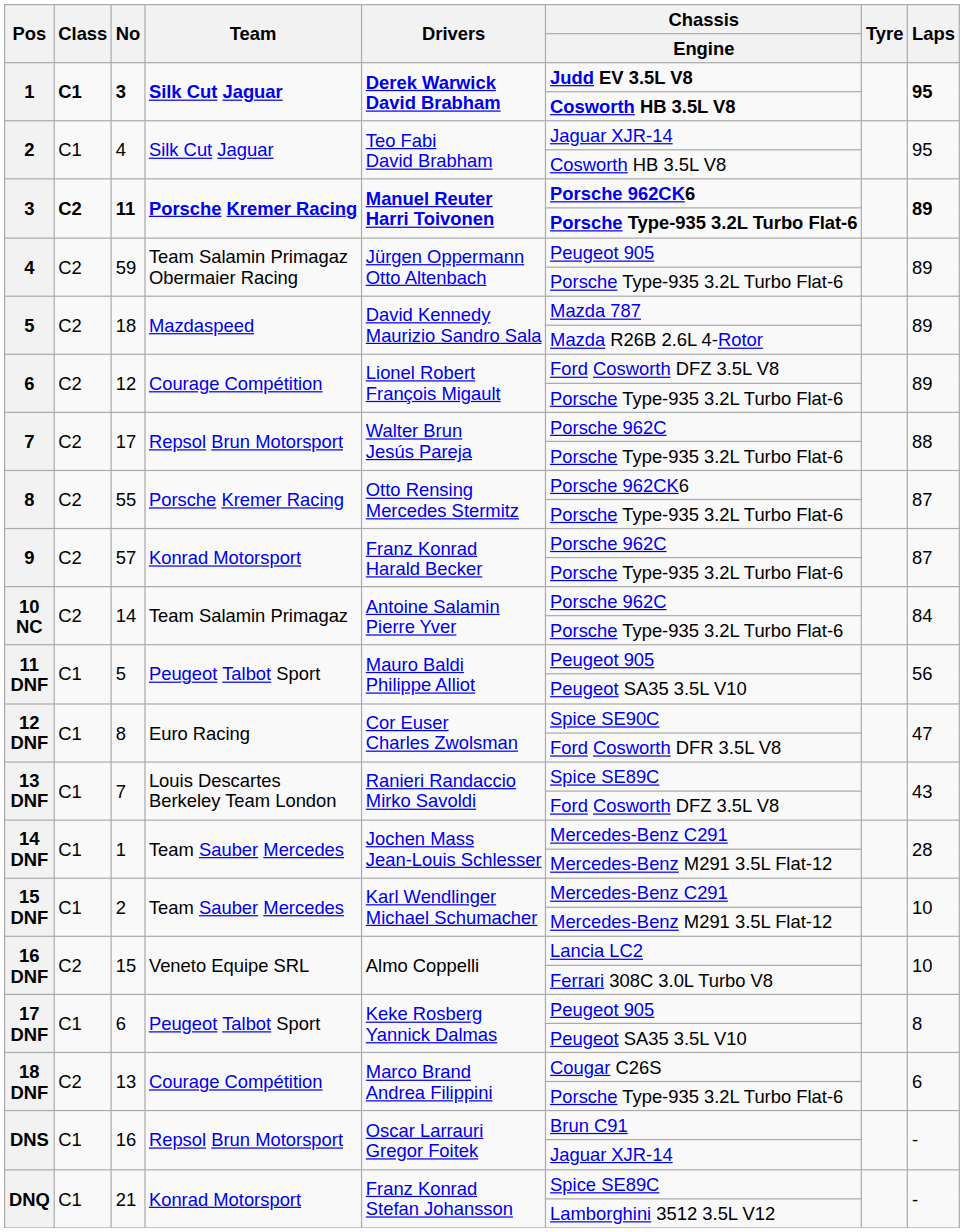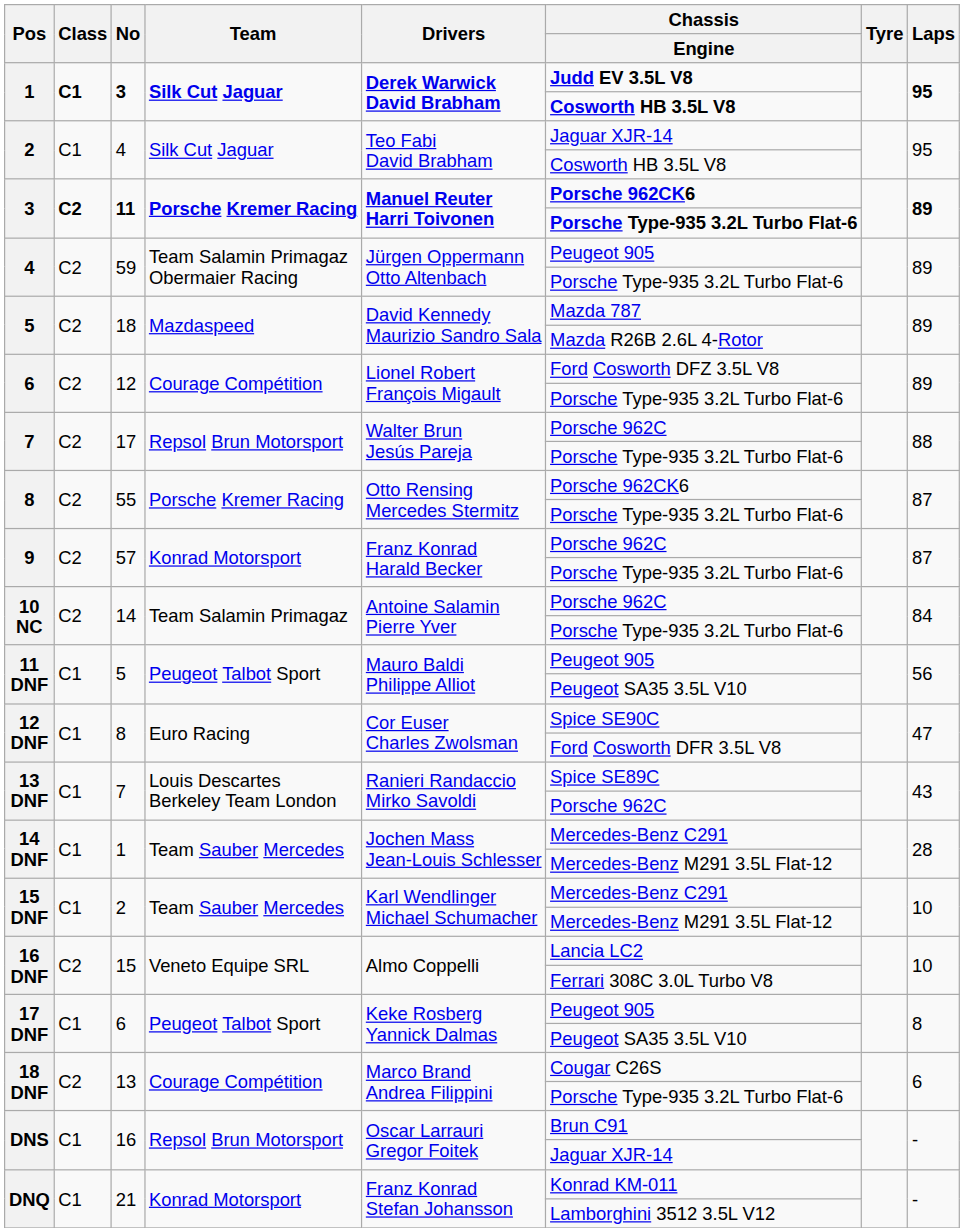(665, 805) Ford Cosworth DFZ 3.5L V8 -> (608, 805) Porsche 962C
(605, 1184) Spice SE89C -> (614, 1184) Konrad KM-011
